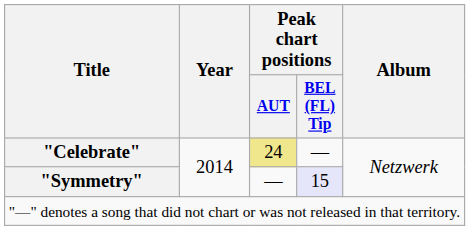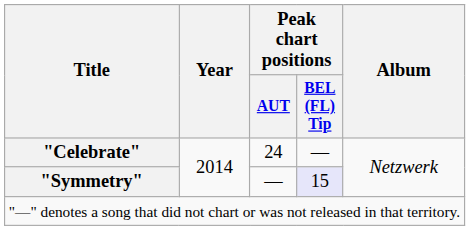(273, 152) khaki background -> (273, 152) no background
